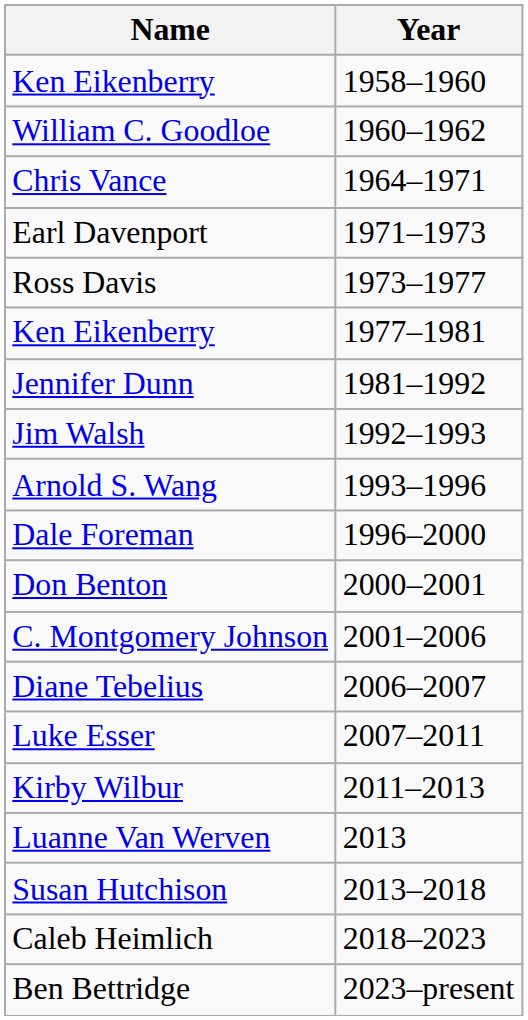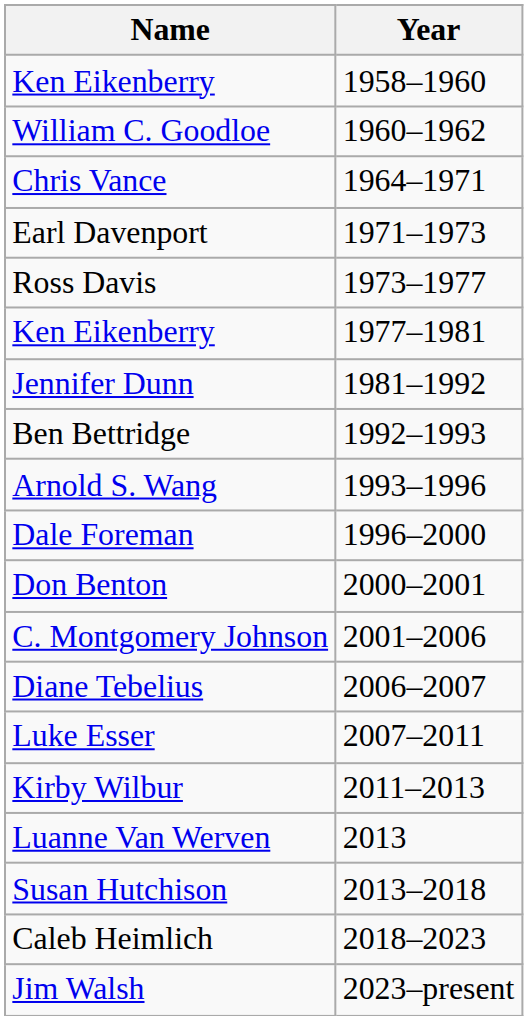(78, 433) Jim Walsh -> (101, 433) Ben Bettridge
(101, 989) Ben Bettridge -> (78, 989) Jim Walsh
